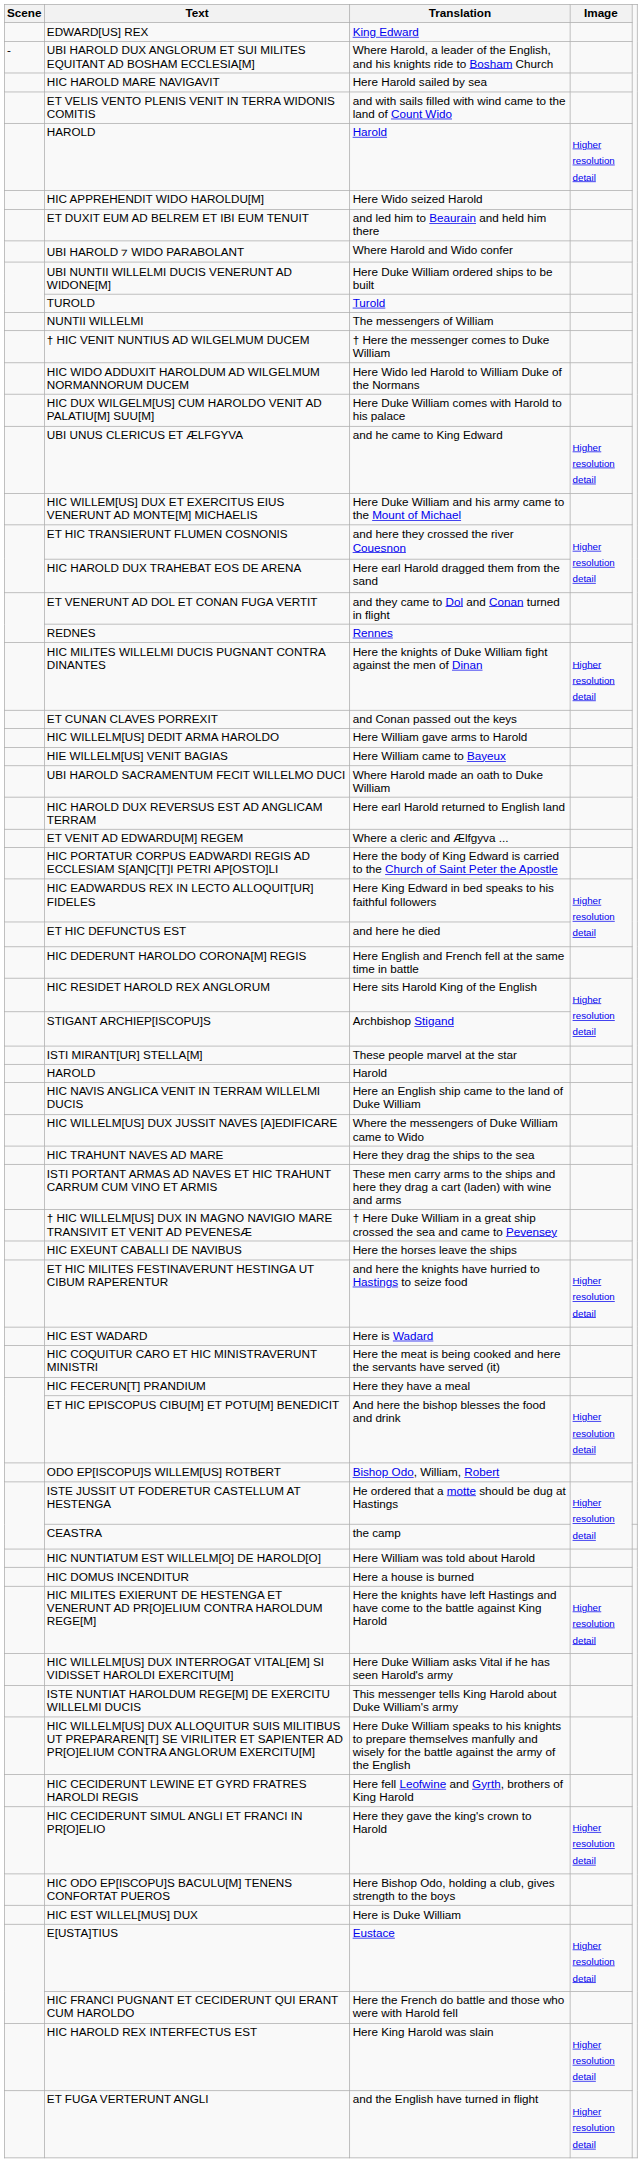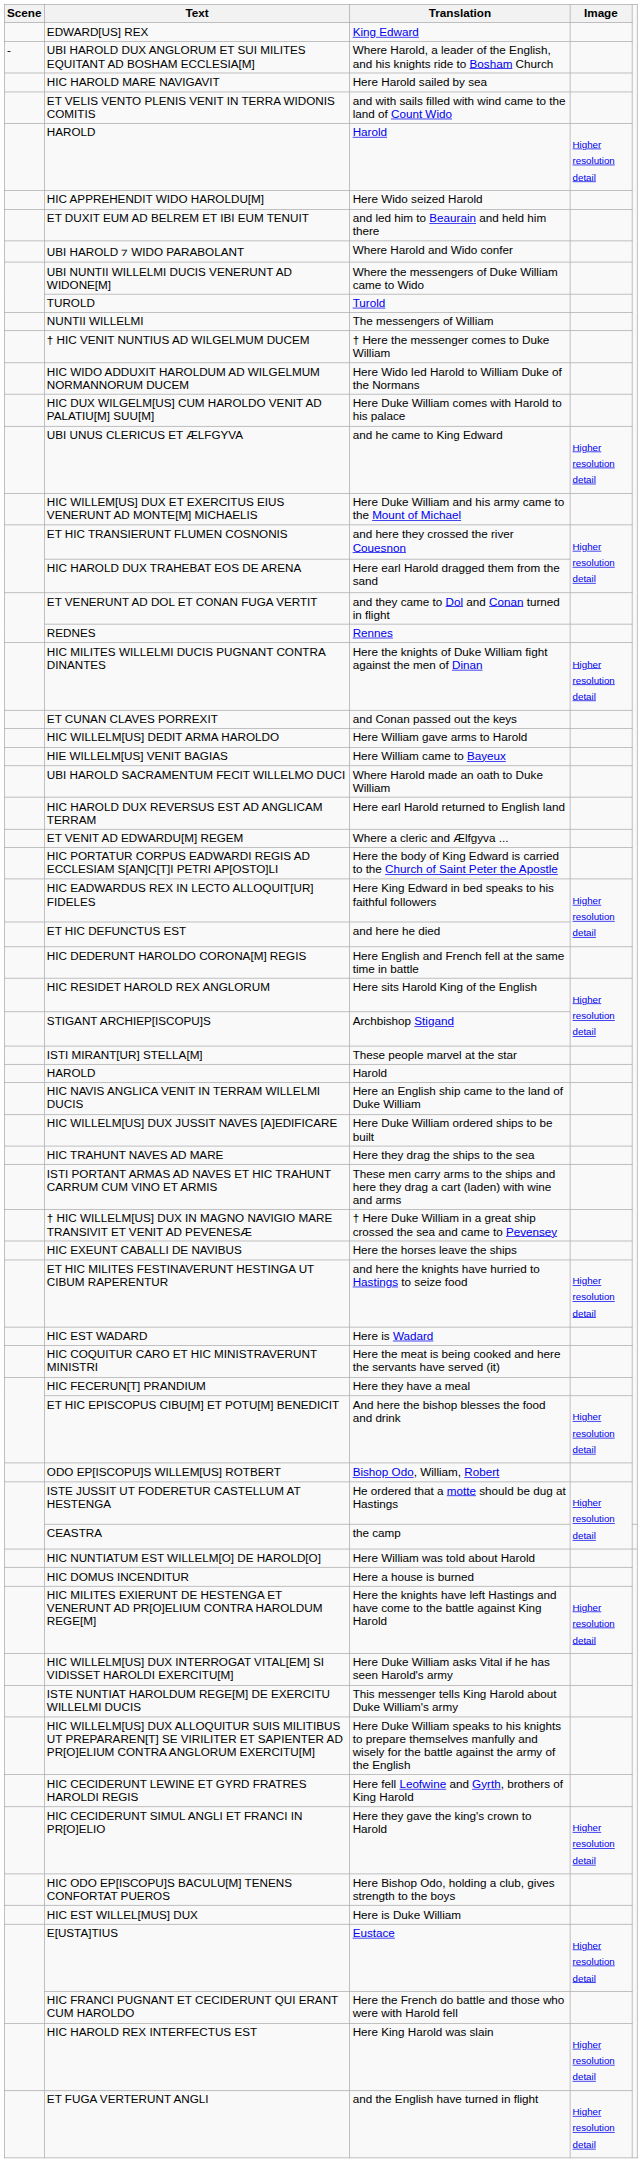(453, 278) Here Duke William ordered ships to be built -> (455, 278) Where the messengers of Duke William came to Wido
(455, 1130) Where the messengers of Duke William came to Wido -> (453, 1130) Here Duke William ordered ships to be built
